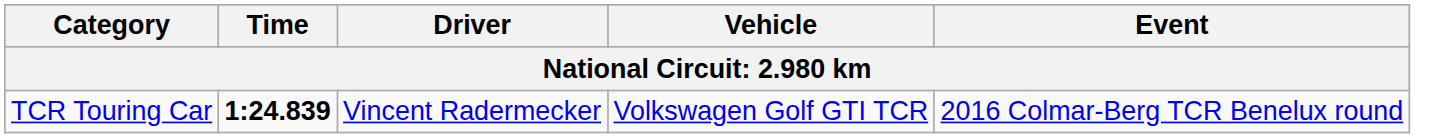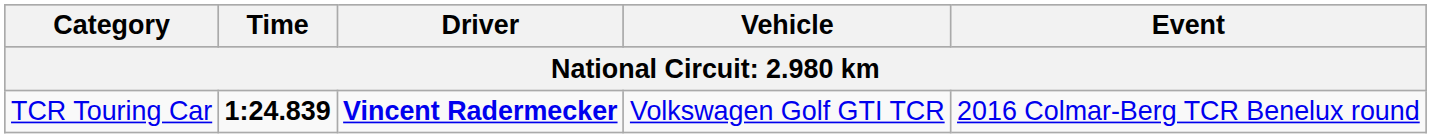(472, 111) normal -> (480, 111) bold
